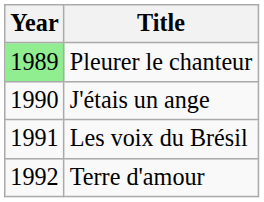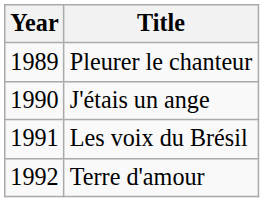(34, 61) lightgreen background -> (34, 61) no background
